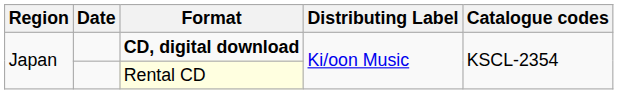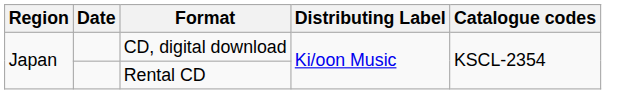(212, 46) bold -> (205, 46) normal
(165, 74) lightyellow background -> (165, 74) no background
